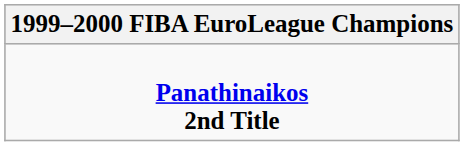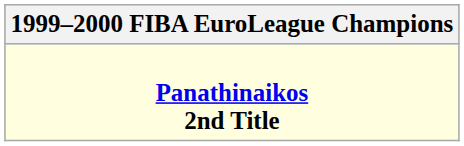(232, 105) no background -> (232, 105) lightyellow background
